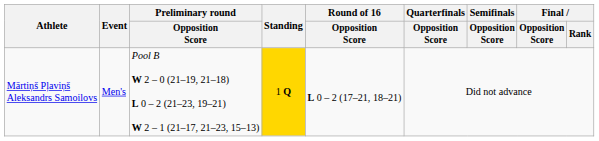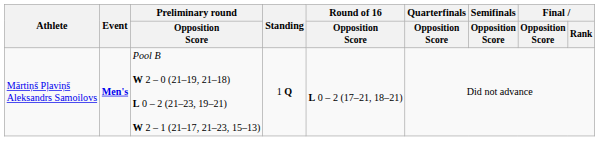(114, 92) normal -> (115, 92) bold
(283, 92) gold background -> (284, 92) no background
